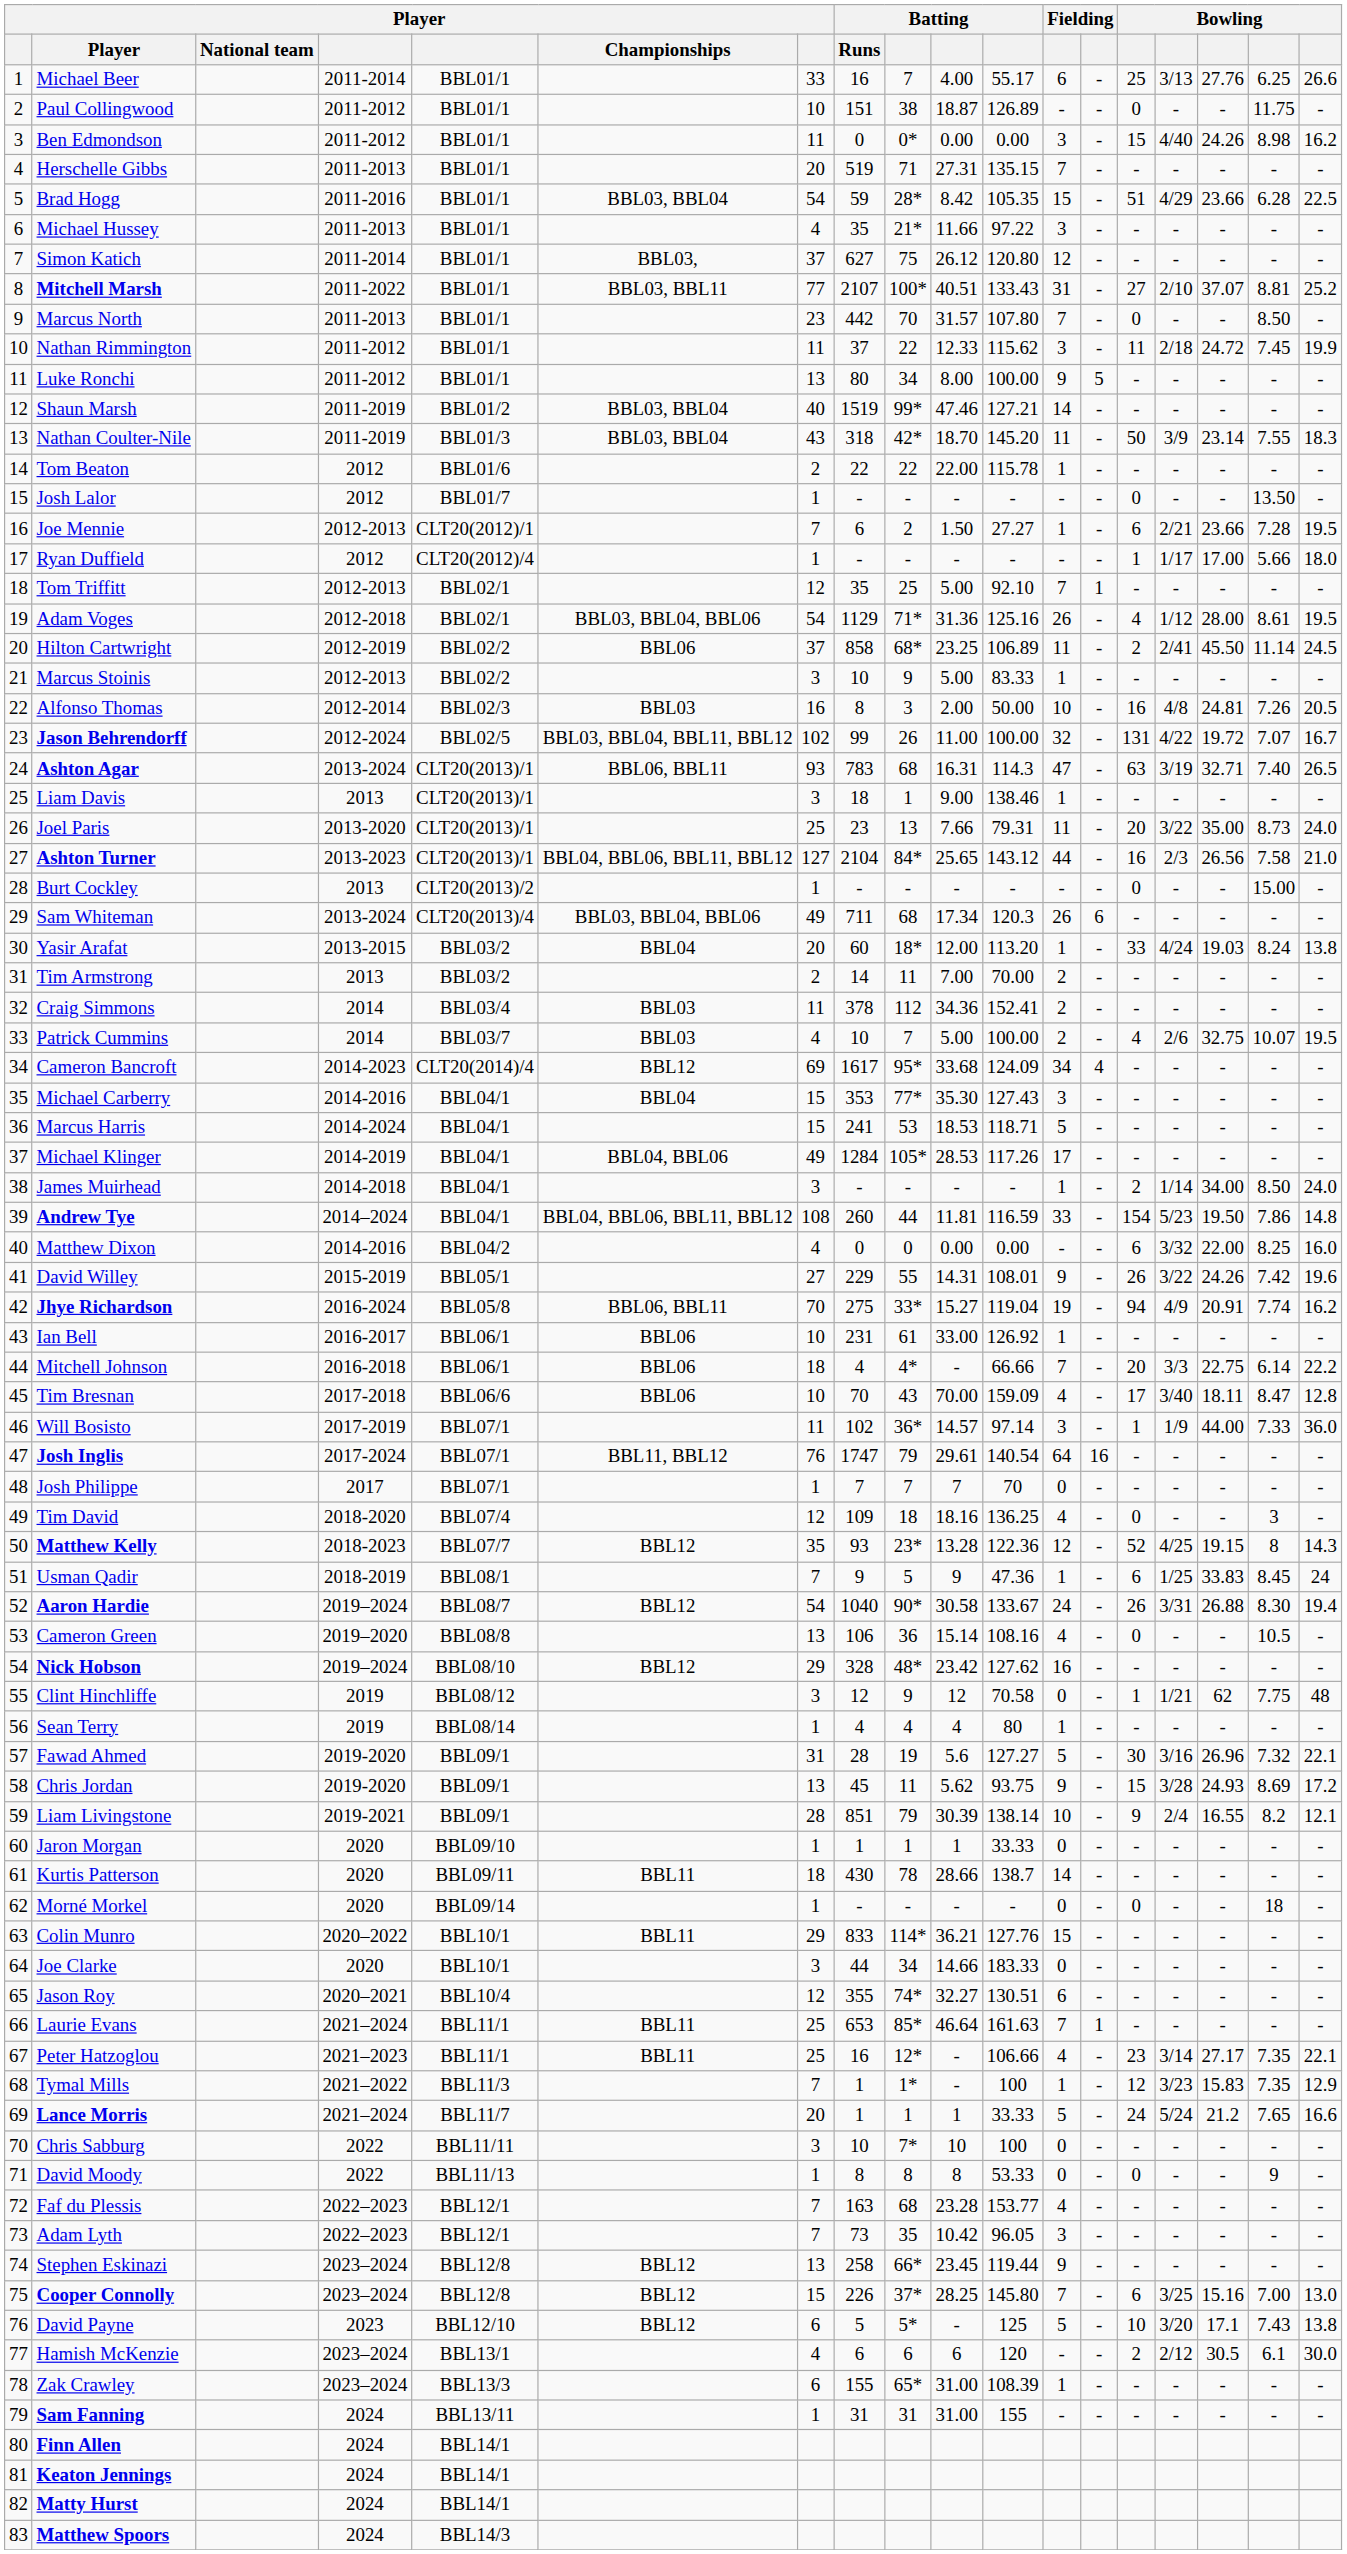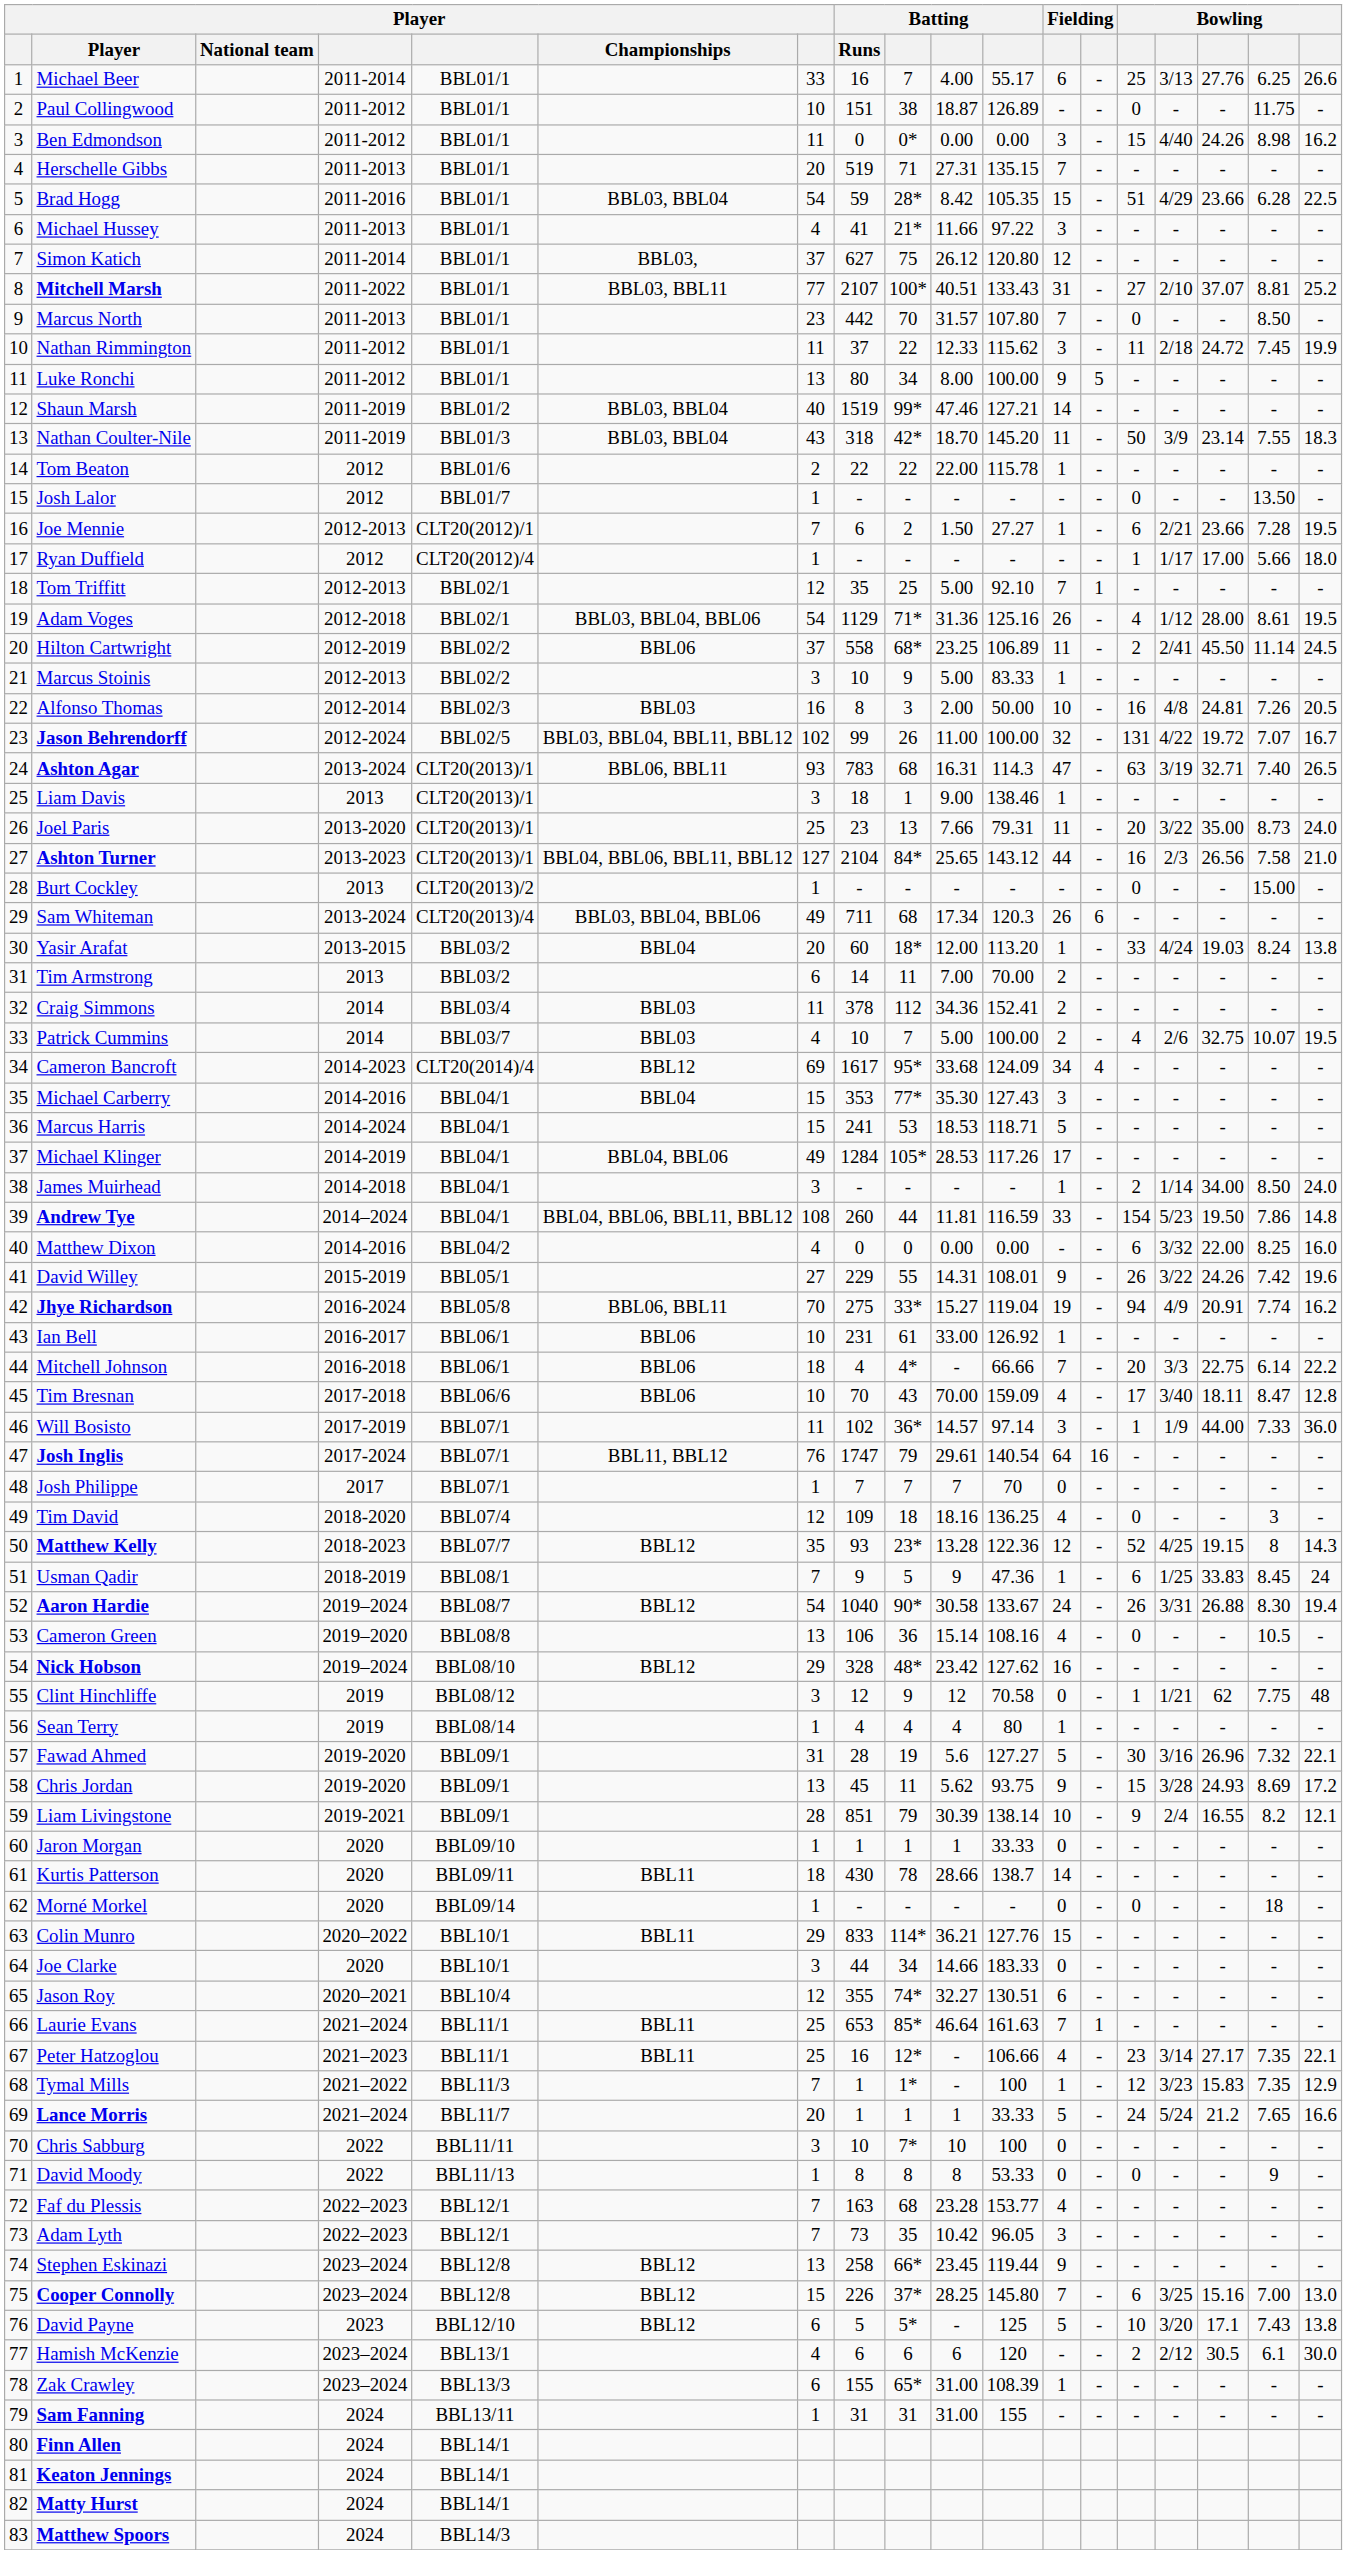(859, 229) 35 -> (859, 229) 41
(859, 648) 858 -> (859, 648) 558
(816, 977) 2 -> (816, 977) 6
